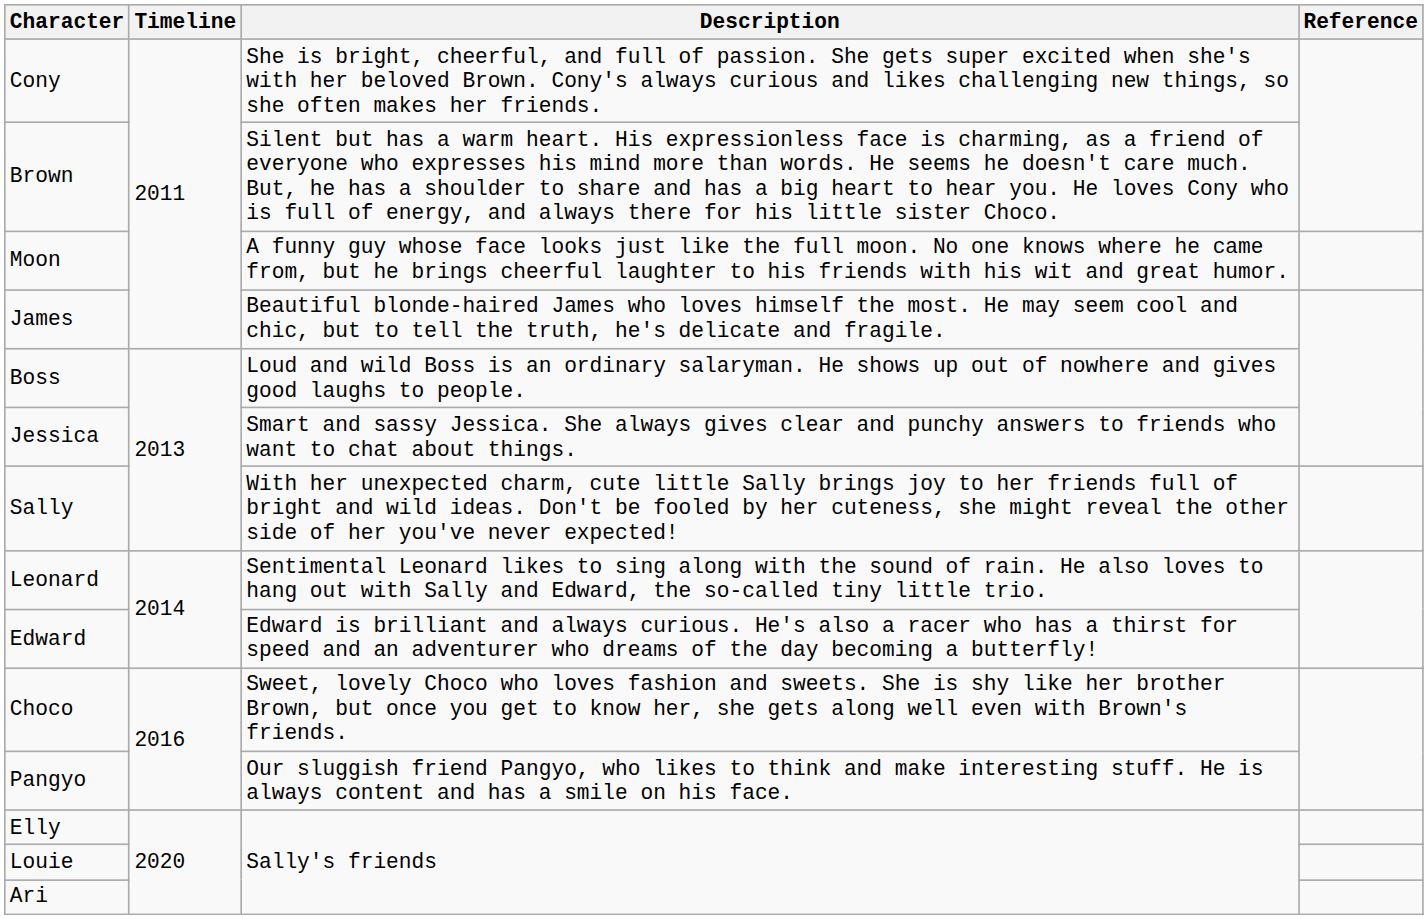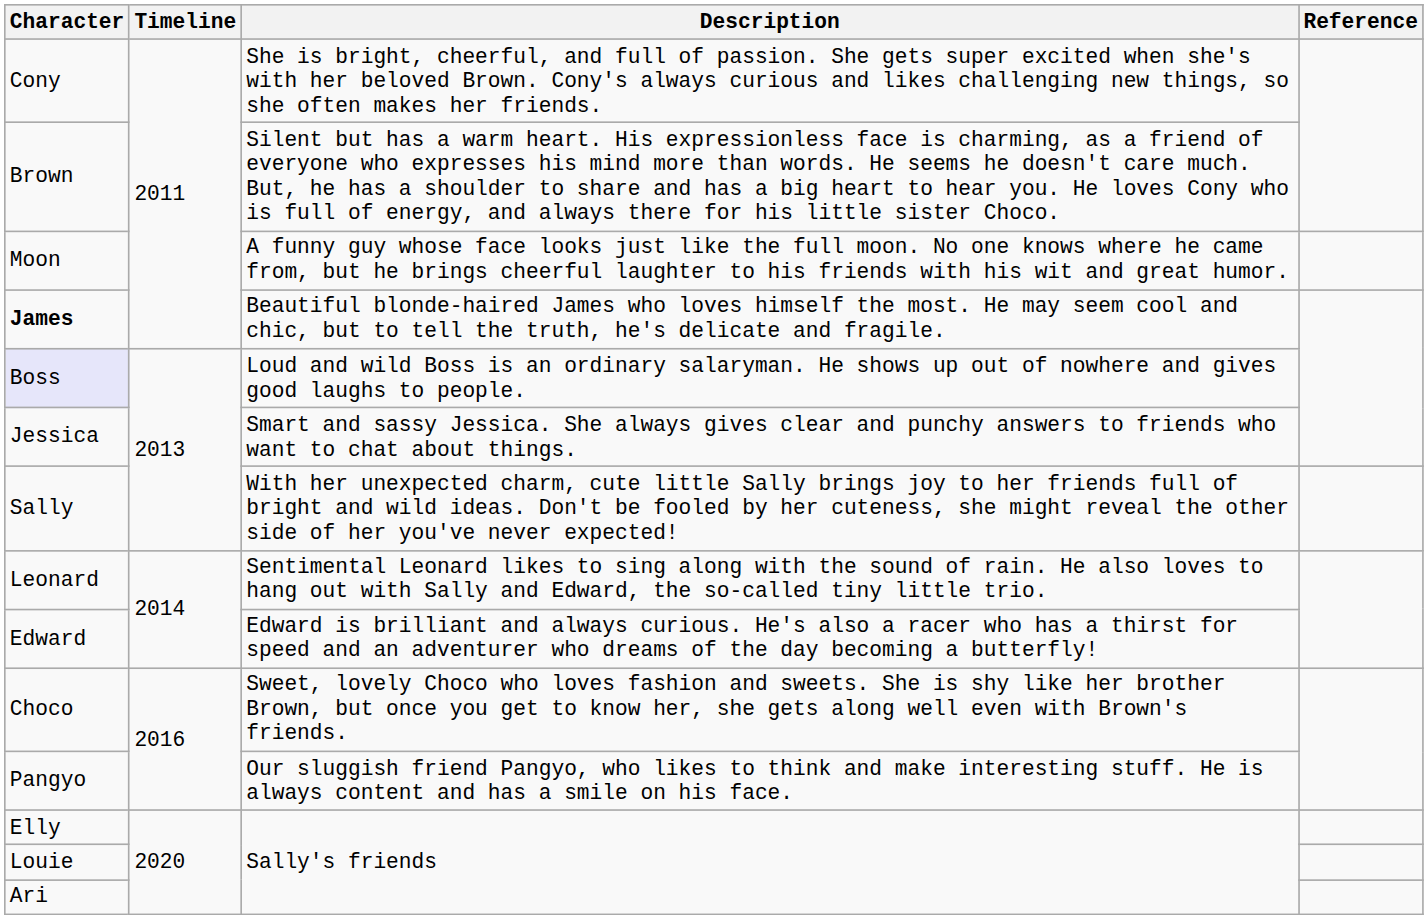(42, 319) normal -> (42, 319) bold
(35, 378) no background -> (35, 378) lavender background
